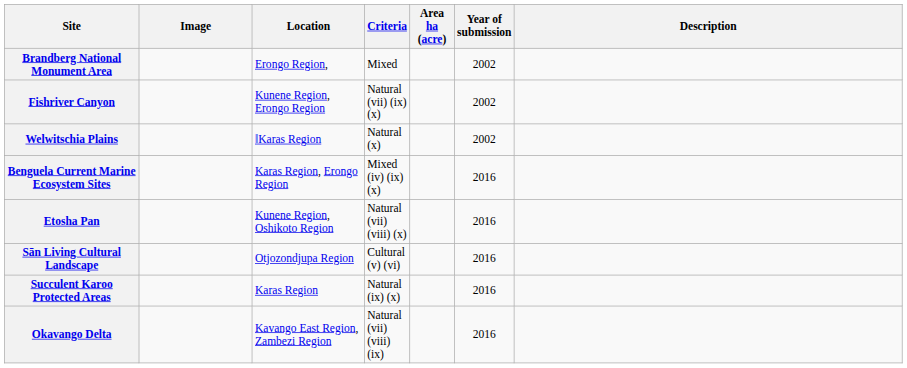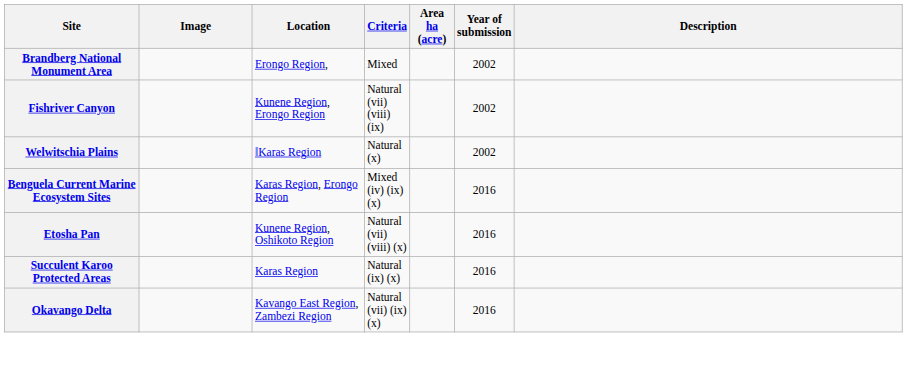(387, 102) Natural (vii) (ix) (x) -> (385, 108) Natural (vii) (viii) (ix)
- row: (72, 259)
(385, 334) Natural (vii) (viii) (ix) -> (387, 310) Natural (vii) (ix) (x)
